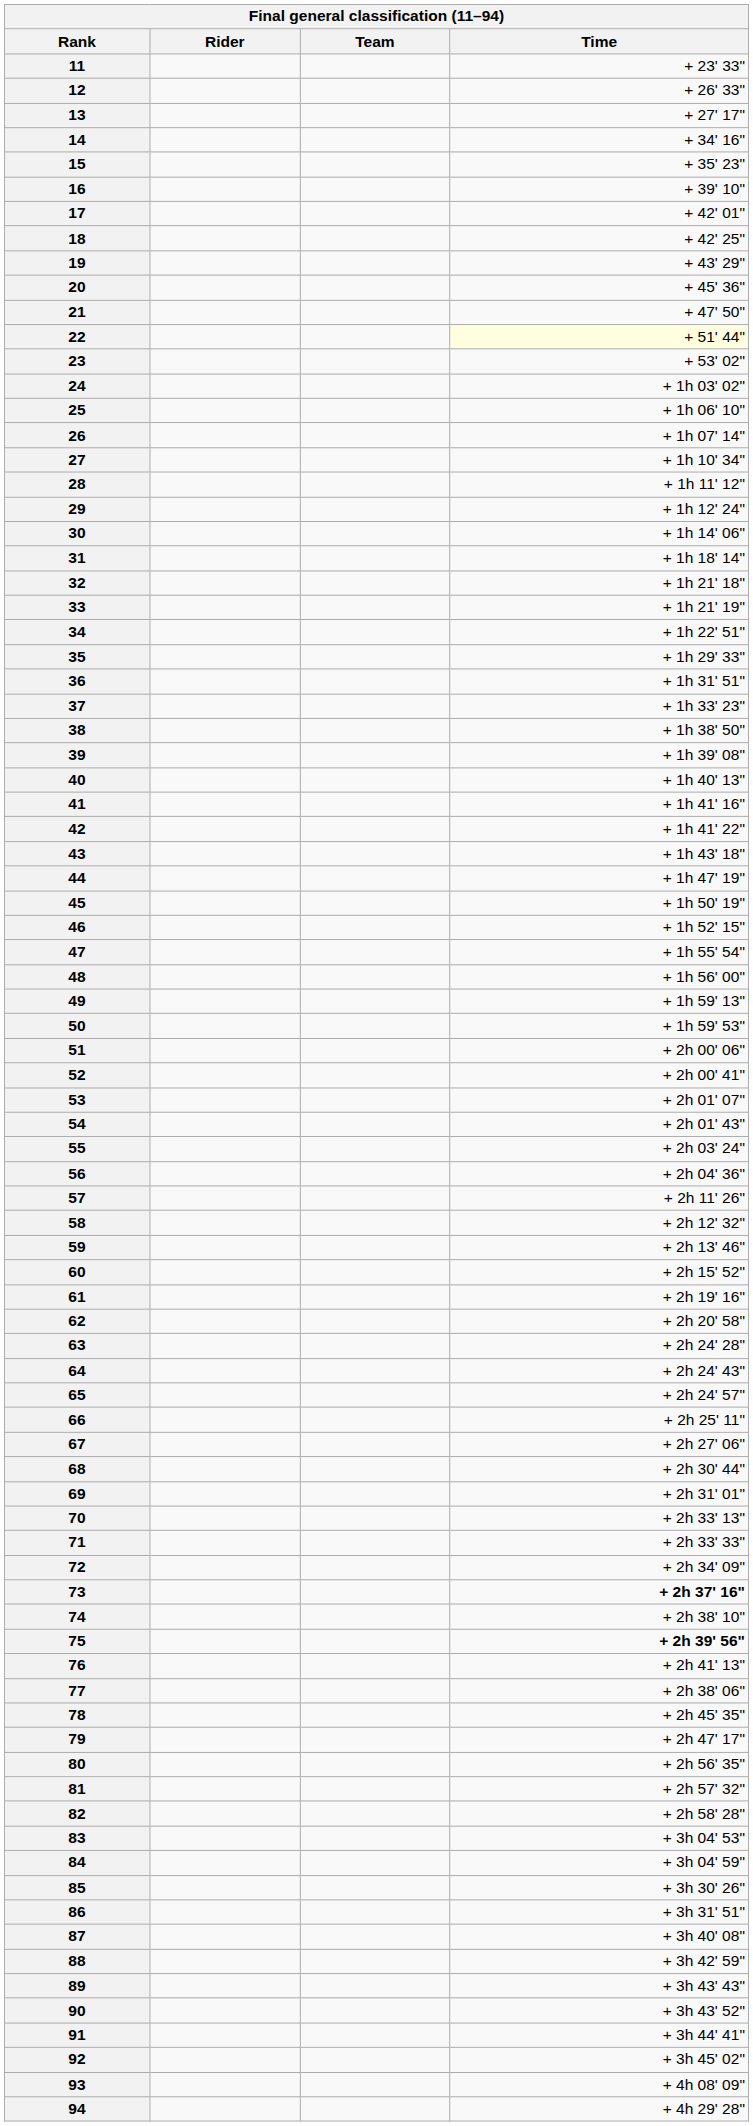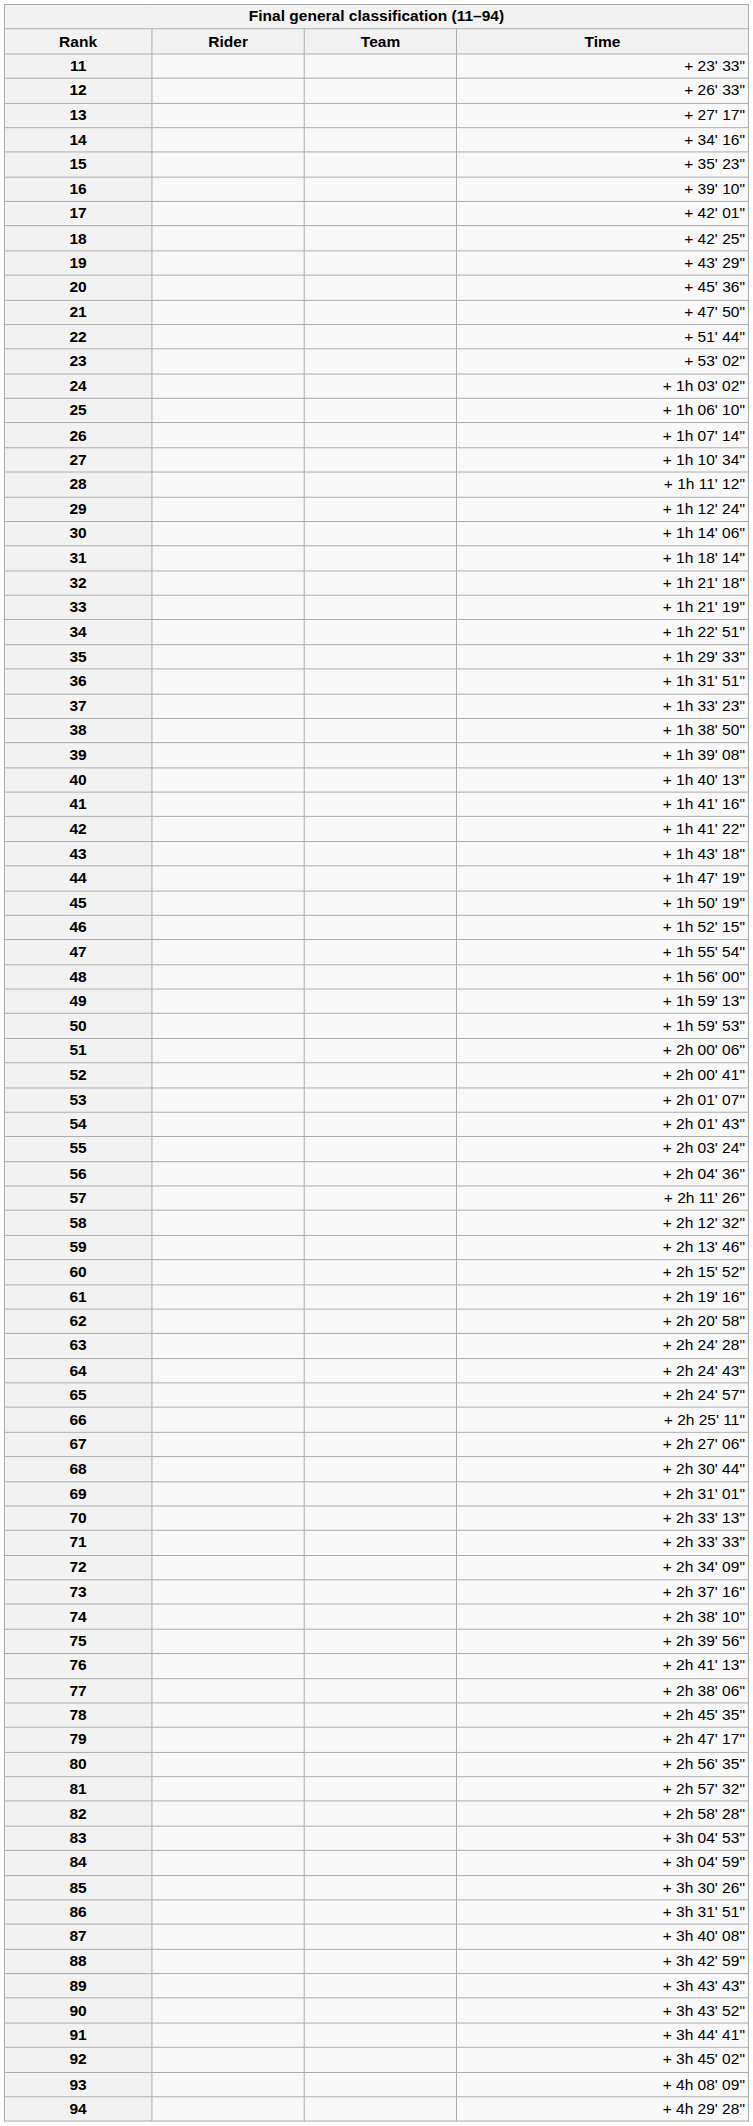(715, 336) lightyellow background -> (715, 336) no background
(702, 1592) bold -> (704, 1592) normal
(702, 1641) bold -> (704, 1641) normal
